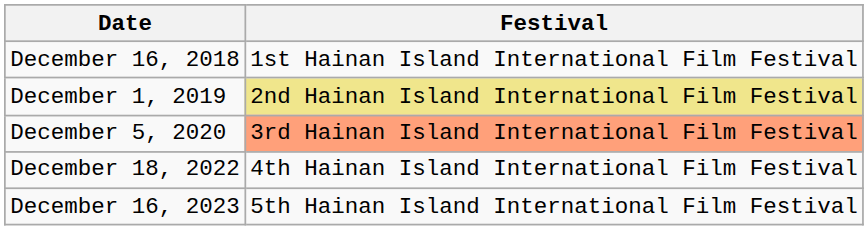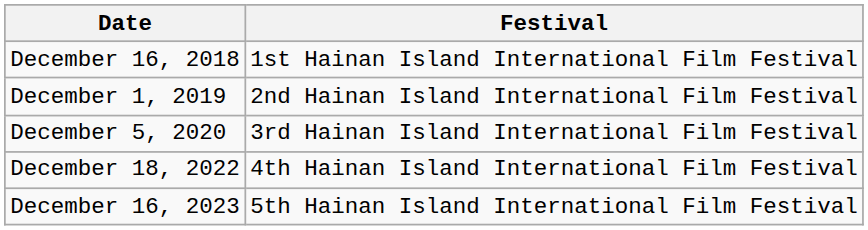(554, 97) khaki background -> (554, 97) no background
(554, 133) lightsalmon background -> (554, 133) no background
